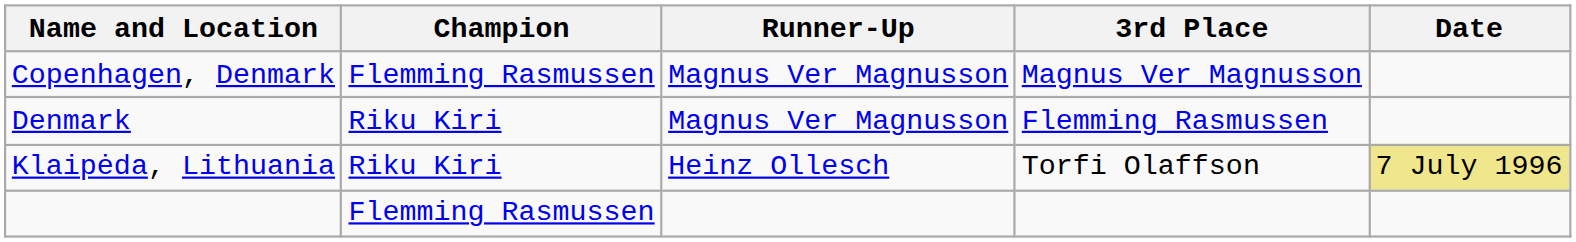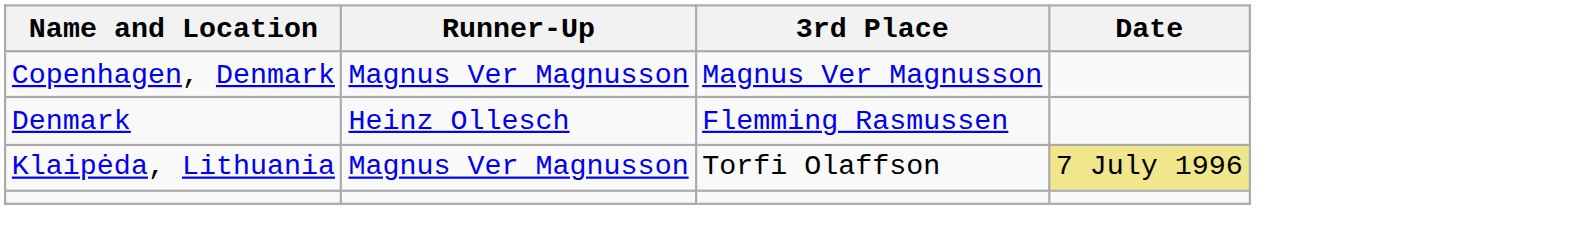- column: (502, 29)
(838, 121) Magnus Ver Magnusson -> (459, 121) Heinz Ollesch
(779, 167) Heinz Ollesch -> (519, 167) Magnus Ver Magnusson
